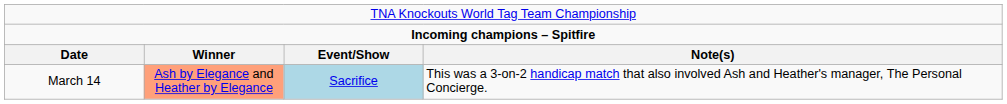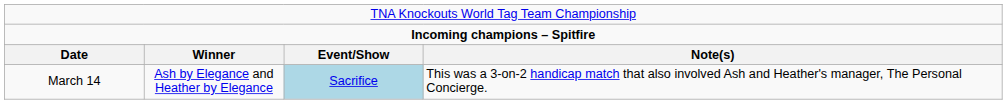(214, 81) lightsalmon background -> (214, 81) no background
